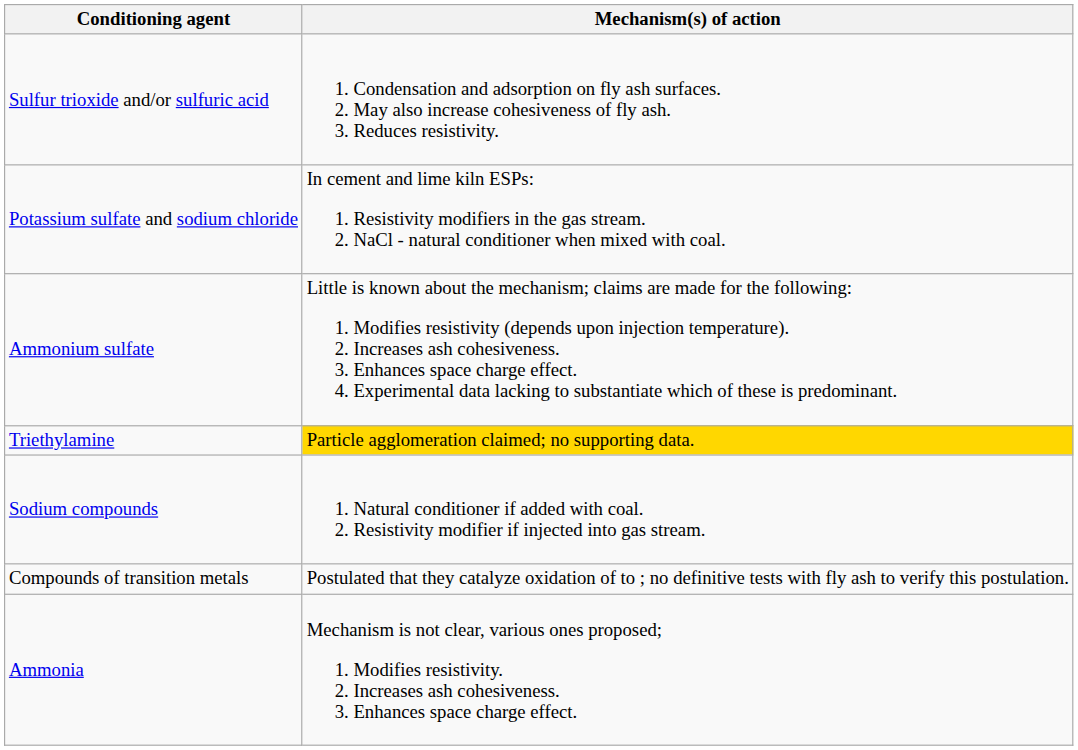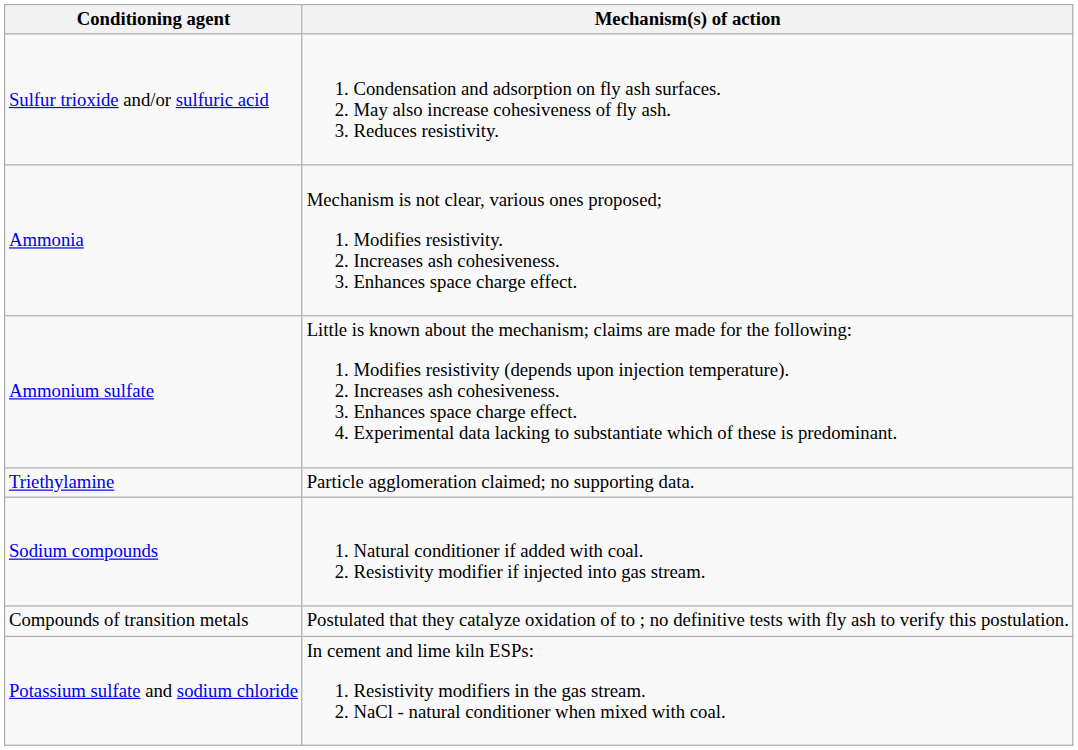rows swapped: (46, 669) <-> (153, 219)
(501, 439) gold background -> (501, 482) no background
